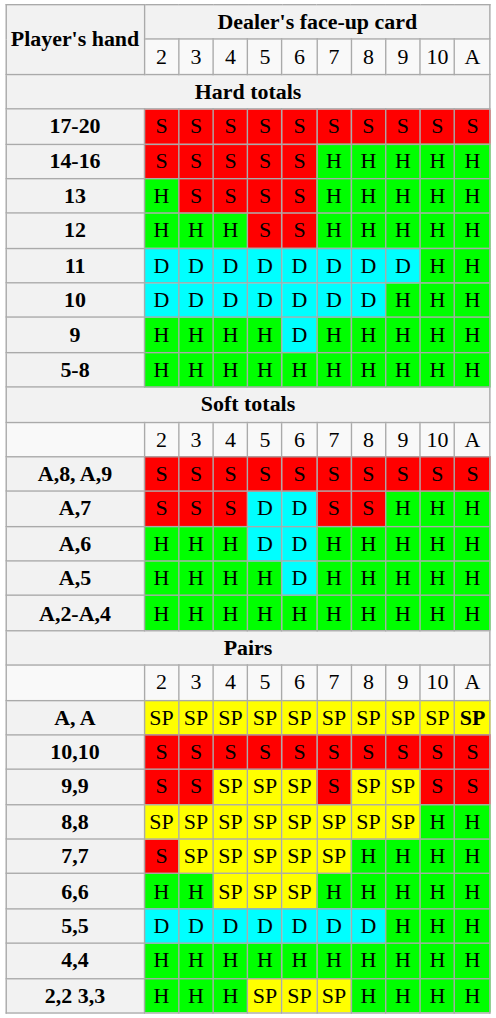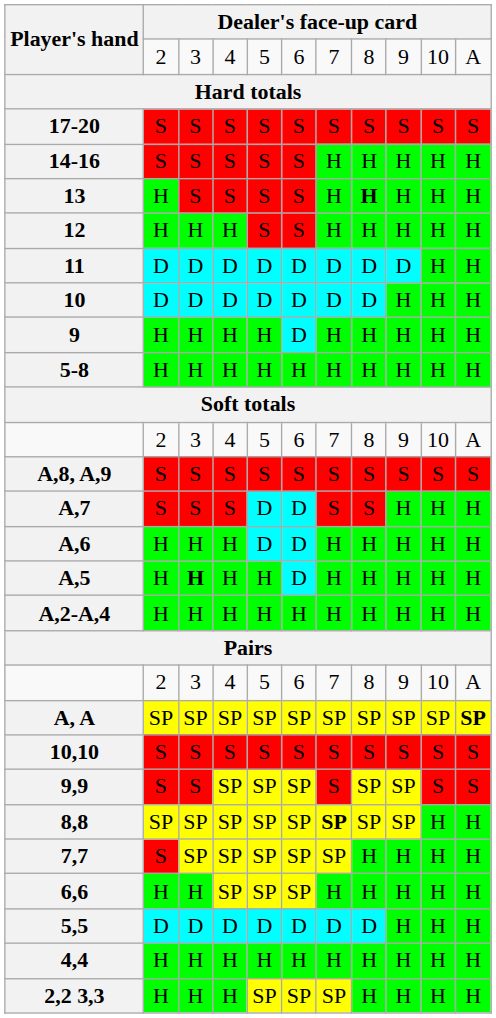(368, 195) normal -> (369, 195) bold
(196, 578) normal -> (195, 578) bold
(334, 821) normal -> (334, 821) bold
